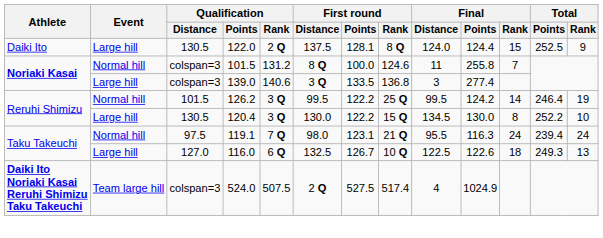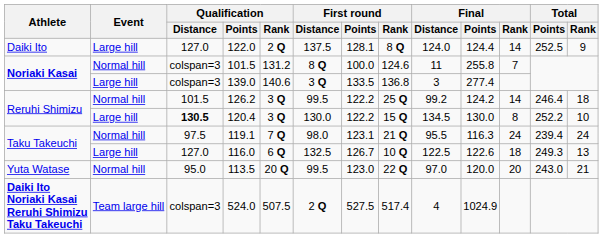(195, 48) 130.5 -> (195, 48) 127.0
(515, 48) 15 -> (515, 48) 14
(436, 100) 99.5 -> (436, 100) 99.2
(583, 100) 19 -> (583, 100) 18
(195, 118) normal -> (195, 118) bold
+ row: (241, 170)
